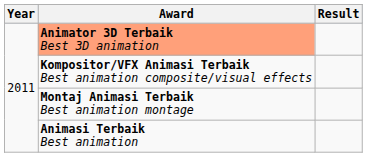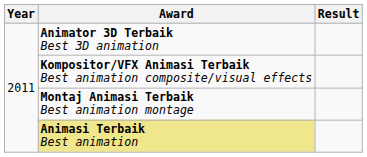(107, 39) lightsalmon background -> (107, 39) no background
(93, 136) no background -> (93, 136) khaki background
